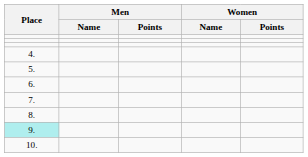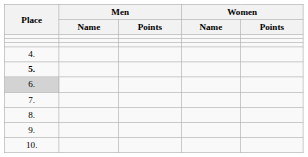(32, 70) normal -> (32, 70) bold
(32, 85) no background -> (32, 85) lightgrey background
(32, 130) paleturquoise background -> (32, 130) no background
